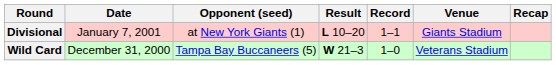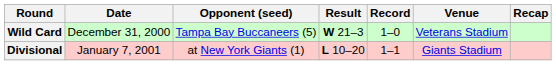rows swapped: (35, 50) <-> (35, 32)
